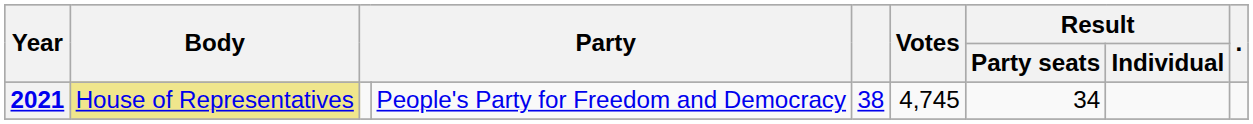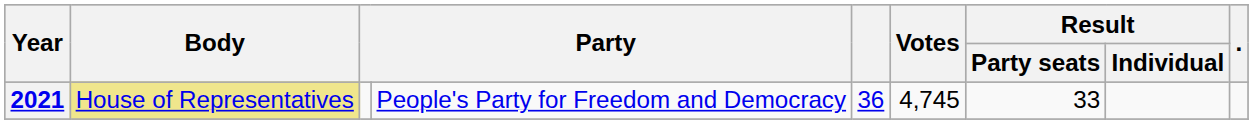(871, 101) 38 -> (871, 101) 36
(1087, 101) 34 -> (1087, 101) 33
